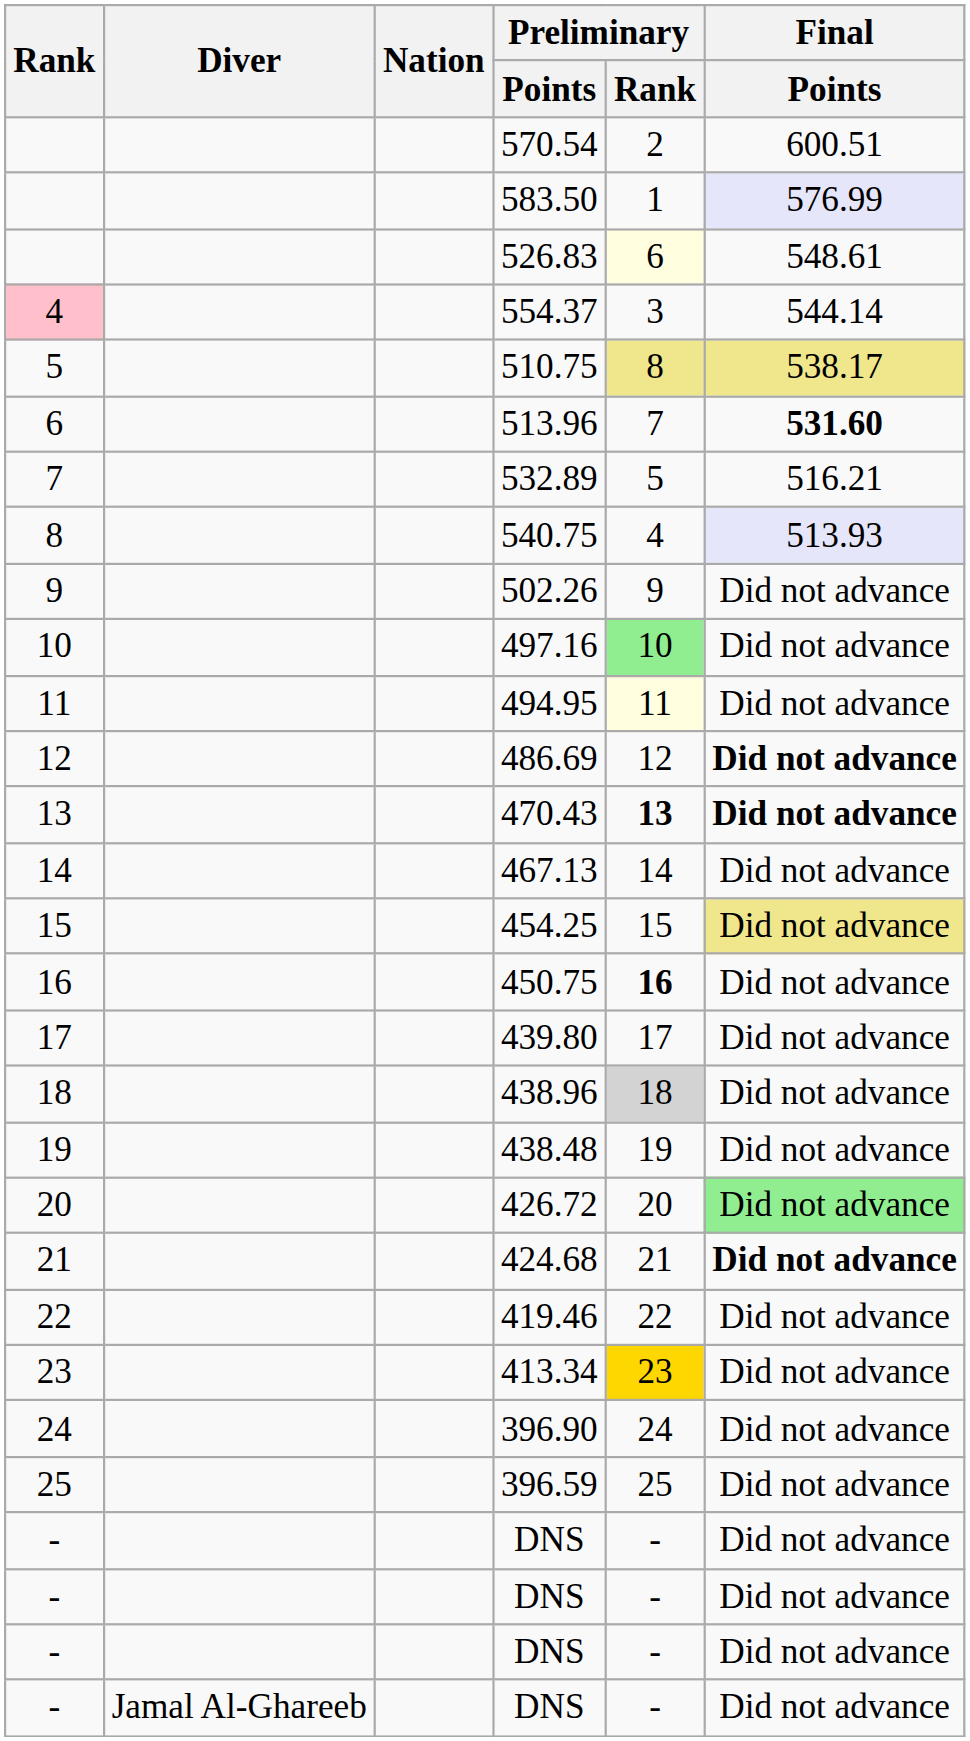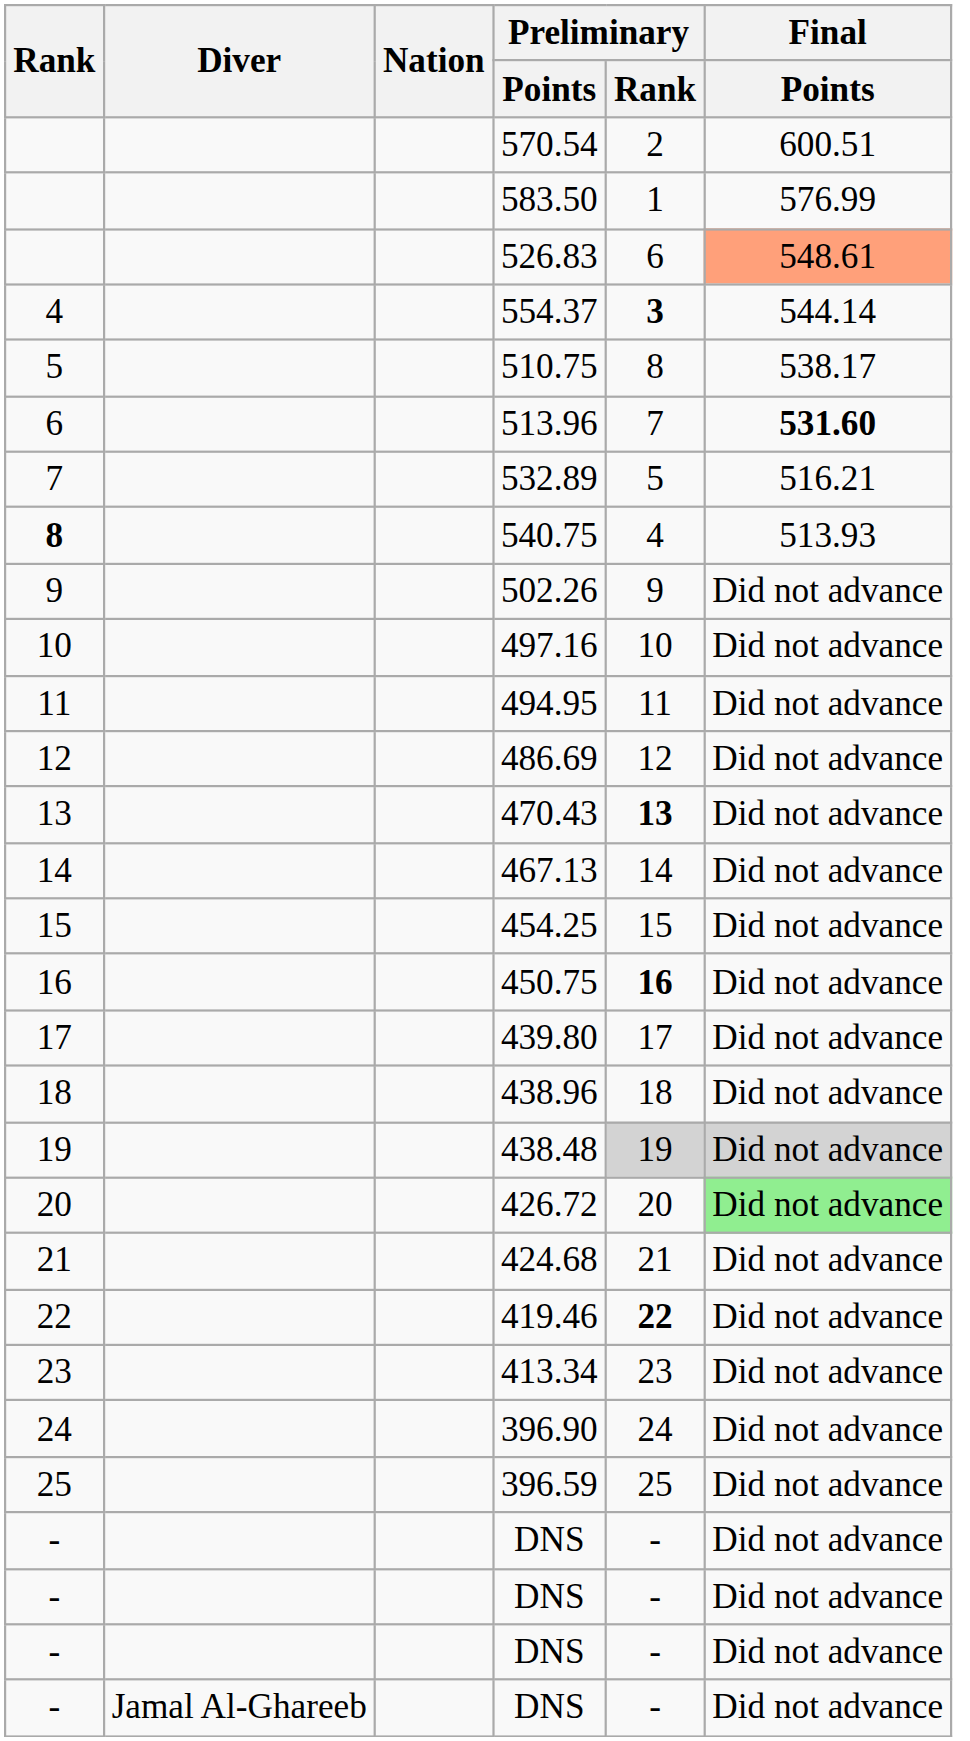(835, 199) lavender background -> (828, 199) no background
(655, 255) lightyellow background -> (655, 255) no background
(835, 255) no background -> (828, 255) lightsalmon background
(54, 311) pink background -> (54, 311) no background
(655, 311) normal -> (655, 311) bold
(655, 367) khaki background -> (655, 367) no background
(835, 367) khaki background -> (828, 367) no background
(54, 534) normal -> (54, 534) bold
(835, 534) lavender background -> (828, 534) no background
(655, 646) lightgreen background -> (655, 646) no background
(655, 702) lightyellow background -> (655, 702) no background
(835, 758) bold -> (828, 758) normal
(835, 813) bold -> (828, 813) normal
(835, 925) khaki background -> (828, 925) no background
(655, 1093) lightgrey background -> (655, 1093) no background
(655, 1148) no background -> (655, 1148) lightgrey background
(835, 1148) no background -> (828, 1148) lightgrey background
(835, 1260) bold -> (828, 1260) normal
(655, 1316) normal -> (655, 1316) bold
(655, 1372) gold background -> (655, 1372) no background
